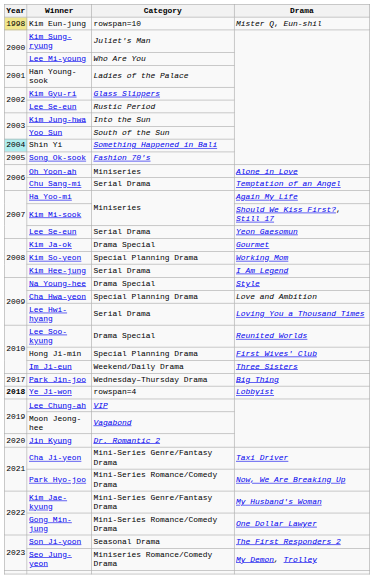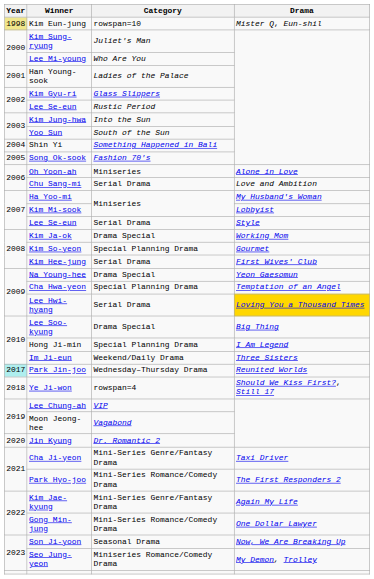(16, 145) paleturquoise background -> (16, 145) no background
(288, 184) Temptation of an Angel -> (276, 184) Love and Ambition
(267, 197) Again My Life -> (279, 197) My Husband's Woman
(288, 215) Should We Kiss First?, Still 17 -> (255, 210) Lobbyist
(267, 232) Yeon Gaesomun -> (248, 223) Style
(253, 245) Gourmet -> (262, 236) Working Mom
(262, 258) Working Mom -> (253, 249) Gourmet
(262, 271) I Am Legend -> (276, 262) First Wives' Club
(248, 284) Style -> (267, 275) Yeon Gaesomun
(276, 297) Love and Ambition -> (288, 288) Temptation of an Angel
(300, 314) no background -> (300, 305) gold background
(272, 336) Reunited Worlds -> (257, 327) Big Thing
(276, 354) First Wives' Club -> (262, 345) I Am Legend
(16, 380) no background -> (16, 370) paleturquoise background
(257, 380) Big Thing -> (272, 370) Reunited Worlds
(16, 393) bold -> (16, 388) normal
(255, 393) Lobbyist -> (288, 388) Should We Kiss First?, Still 17
(291, 480) Now, We Are Breaking Up -> (288, 480) The First Responders 2
(279, 502) My Husband's Woman -> (267, 502) Again My Life
(288, 542) The First Responders 2 -> (291, 542) Now, We Are Breaking Up
